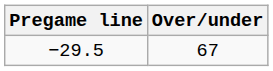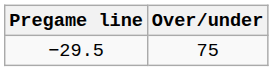(208, 51) 67 -> (208, 51) 75
